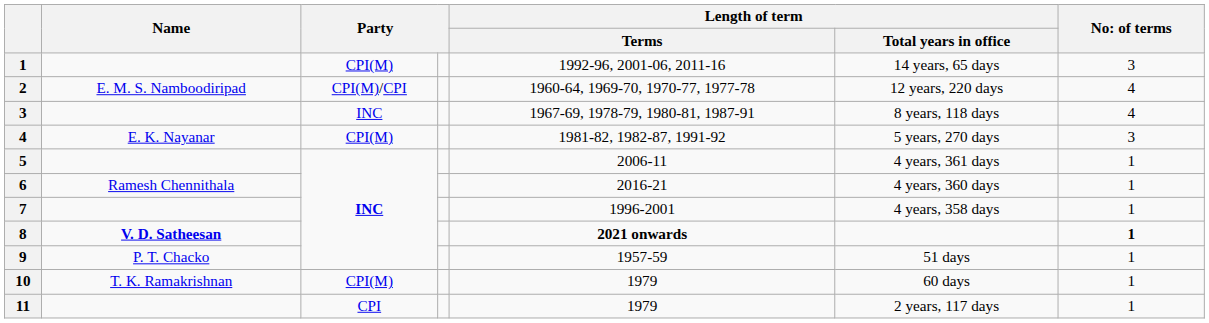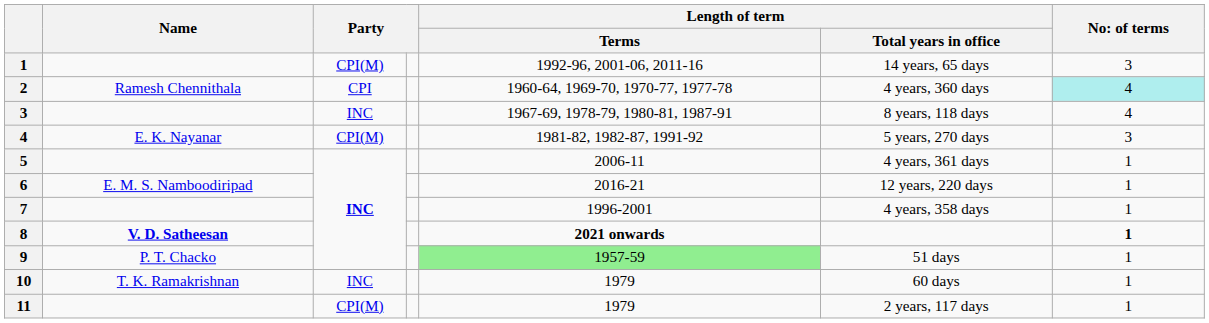(171, 88) E. M. S. Namboodiripad -> (178, 88) Ramesh Chennithala
(369, 88) CPI(M)/CPI -> (360, 88) CPI
(947, 88) 12 years, 220 days -> (936, 88) 4 years, 360 days
(1131, 88) no background -> (1128, 88) paleturquoise background
(171, 185) Ramesh Chennithala -> (178, 185) E. M. S. Namboodiripad
(947, 185) 4 years, 360 days -> (936, 185) 12 years, 220 days
(642, 257) no background -> (620, 257) lightgreen background
(369, 281) CPI(M) -> (360, 281) INC
(369, 305) CPI -> (360, 305) CPI(M)
